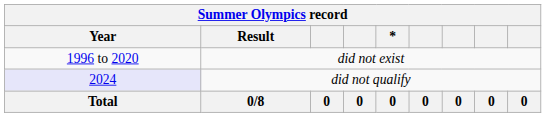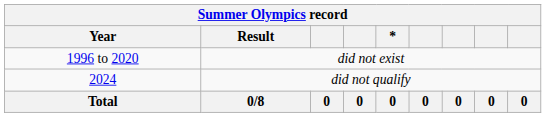(103, 79) lavender background -> (103, 79) no background
